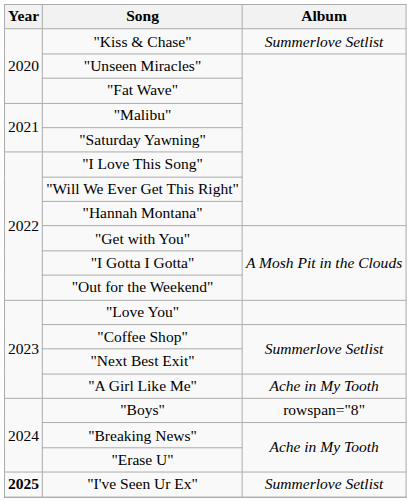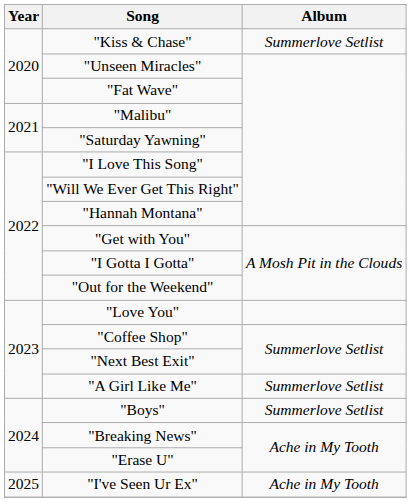(324, 386) Ache in My Tooth -> (324, 386) Summerlove Setlist
(324, 410) rowspan="8" -> (324, 410) Summerlove Setlist
(24, 484) bold -> (24, 484) normal
(324, 484) Summerlove Setlist -> (324, 484) Ache in My Tooth
